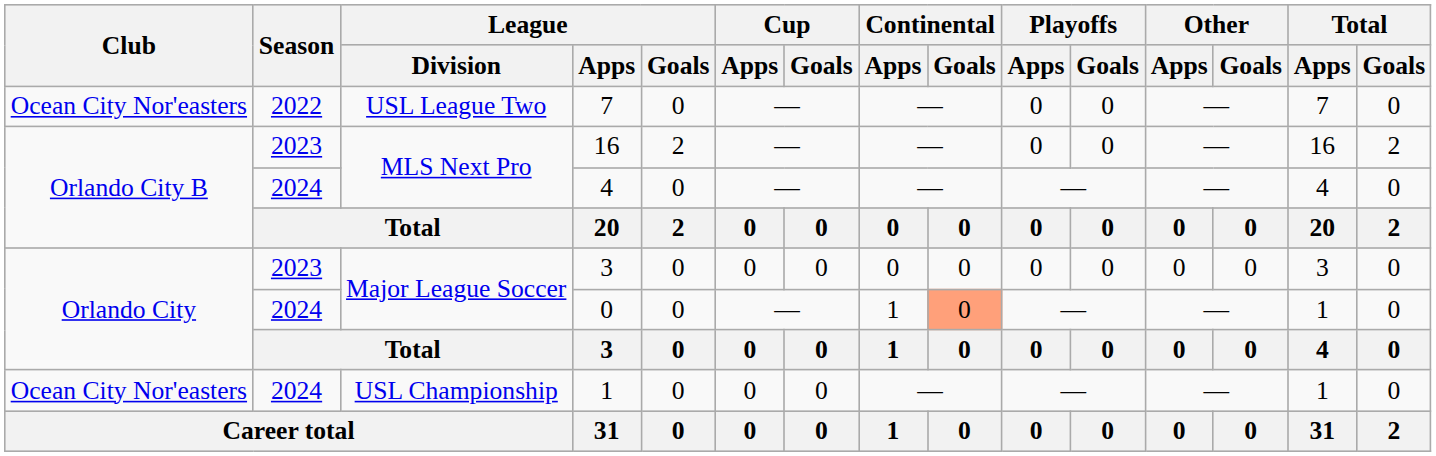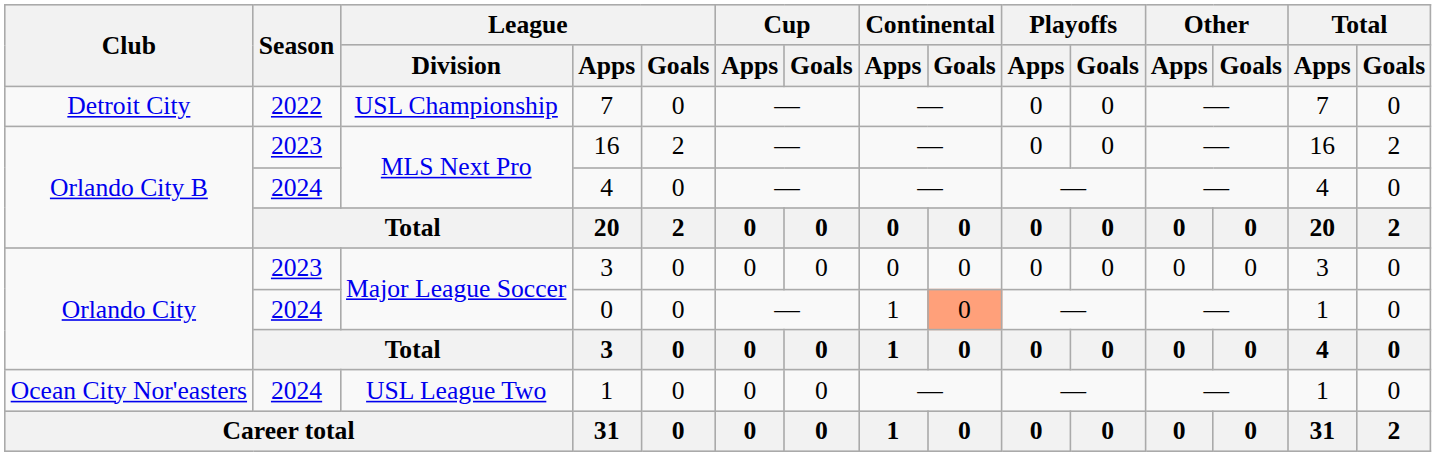(129, 106) Ocean City Nor'easters -> (129, 106) Detroit City
(456, 106) USL League Two -> (456, 106) USL Championship
(456, 390) USL Championship -> (456, 390) USL League Two
